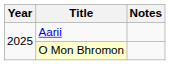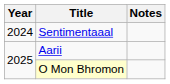+ row: (76, 32)
